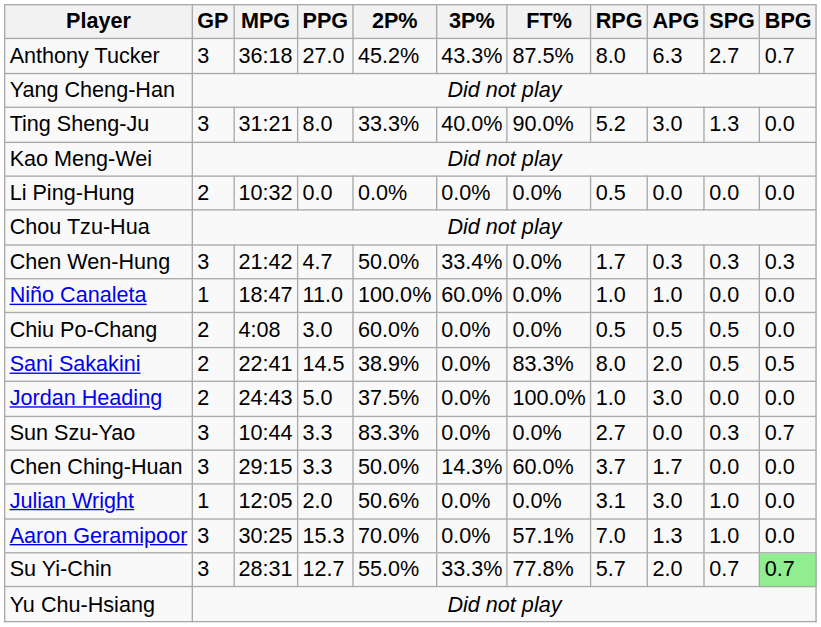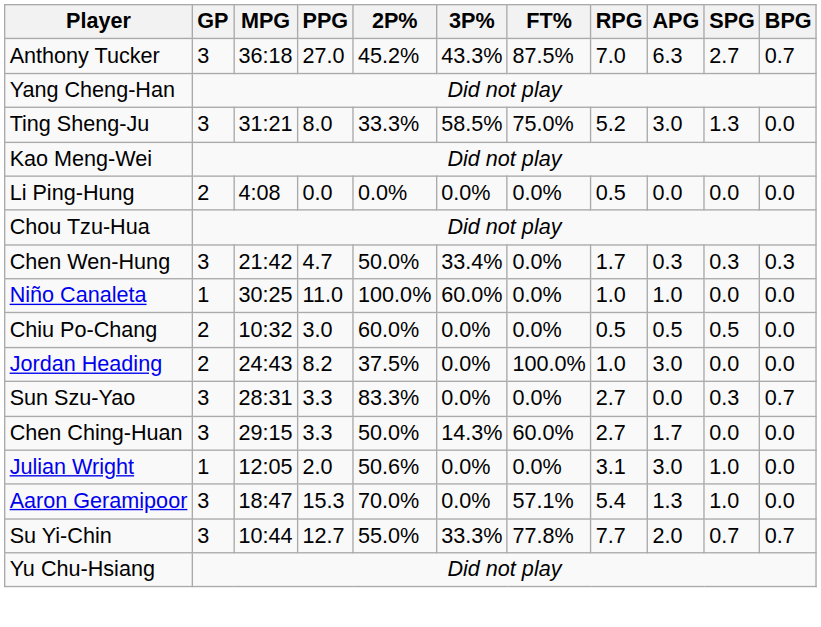(611, 55) 8.0 -> (611, 55) 7.0
(472, 124) 40.0% -> (472, 124) 58.5%
(543, 124) 90.0% -> (543, 124) 75.0%
(266, 192) 10:32 -> (259, 192) 4:08
(266, 295) 18:47 -> (266, 295) 30:25
(259, 329) 4:08 -> (266, 329) 10:32
- row: (75, 364)
(318, 398) 5.0 -> (318, 364) 8.2
(266, 432) 10:44 -> (266, 398) 28:31
(611, 466) 3.7 -> (611, 432) 2.7
(266, 535) 30:25 -> (266, 501) 18:47
(611, 535) 7.0 -> (611, 501) 5.4
(266, 569) 28:31 -> (266, 535) 10:44
(611, 569) 5.7 -> (611, 535) 7.7
(780, 569) lightgreen background -> (780, 535) no background
